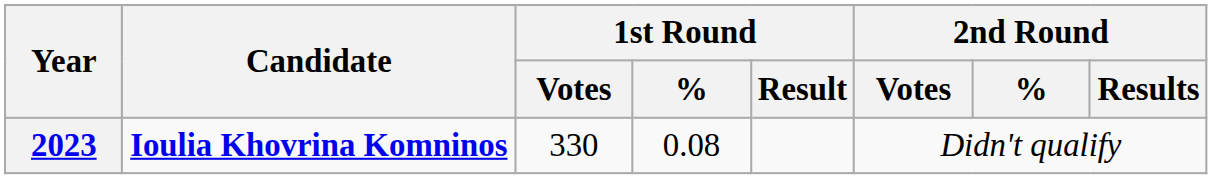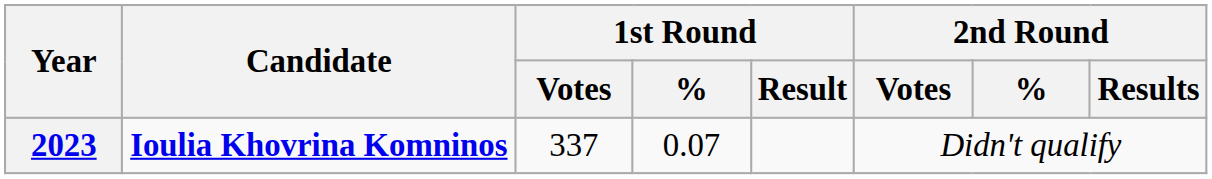(574, 144) 330 -> (574, 144) 337
(691, 144) 0.08 -> (691, 144) 0.07
